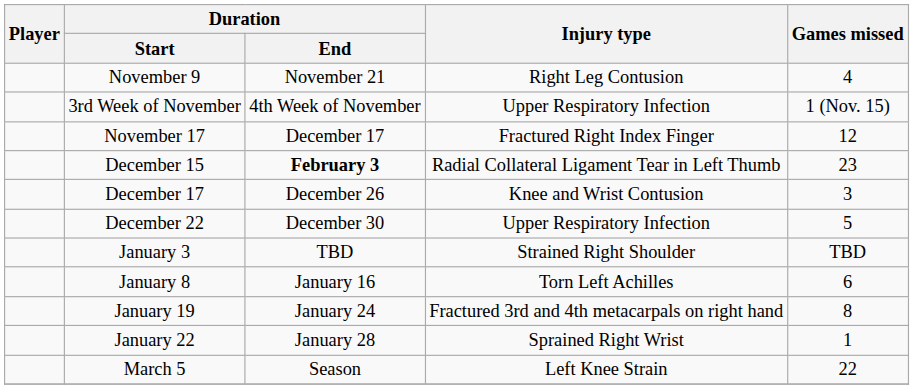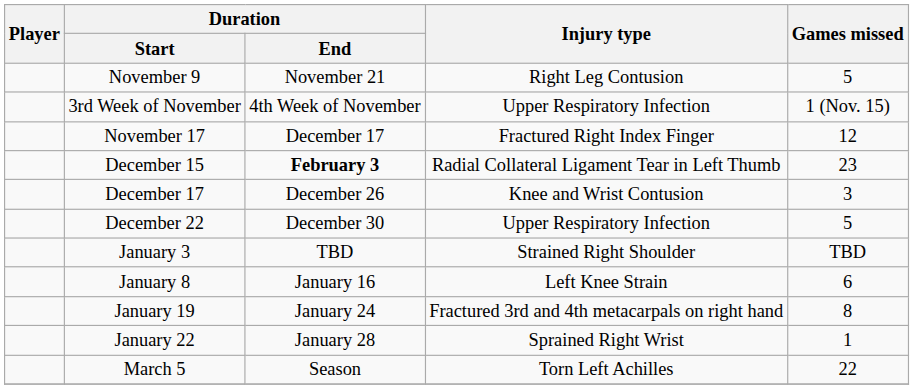(848, 77) 4 -> (848, 77) 5
(606, 281) Torn Left Achilles -> (606, 281) Left Knee Strain
(606, 369) Left Knee Strain -> (606, 369) Torn Left Achilles
